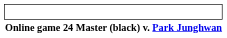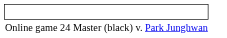(113, 27) bold -> (106, 27) normal
